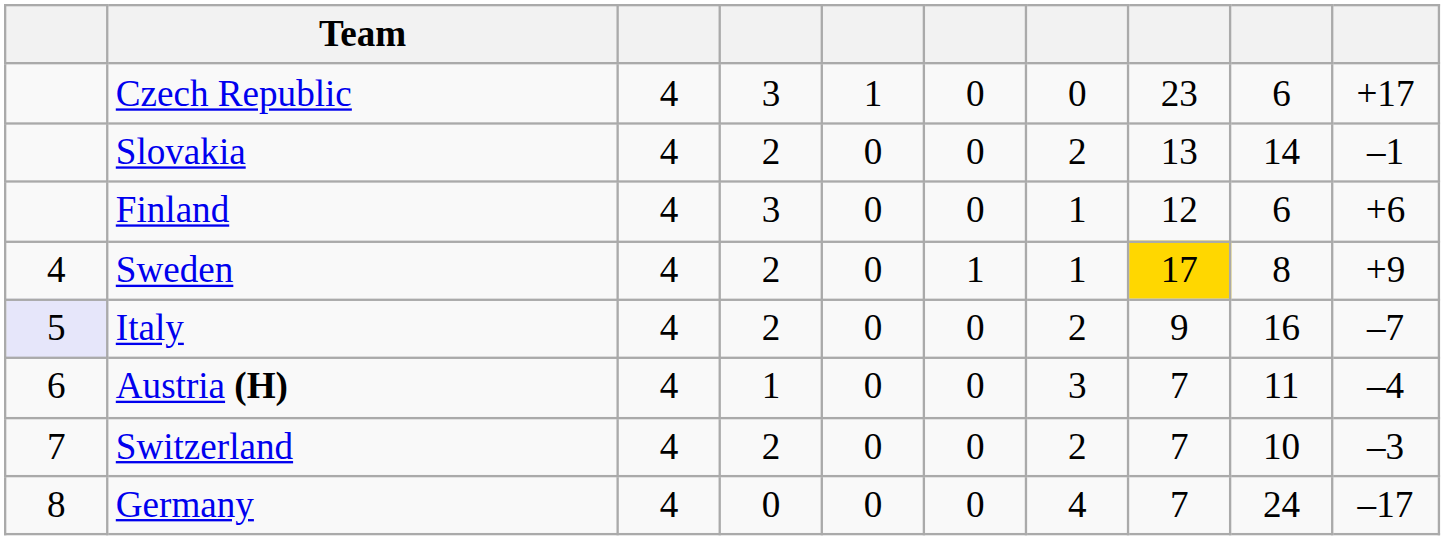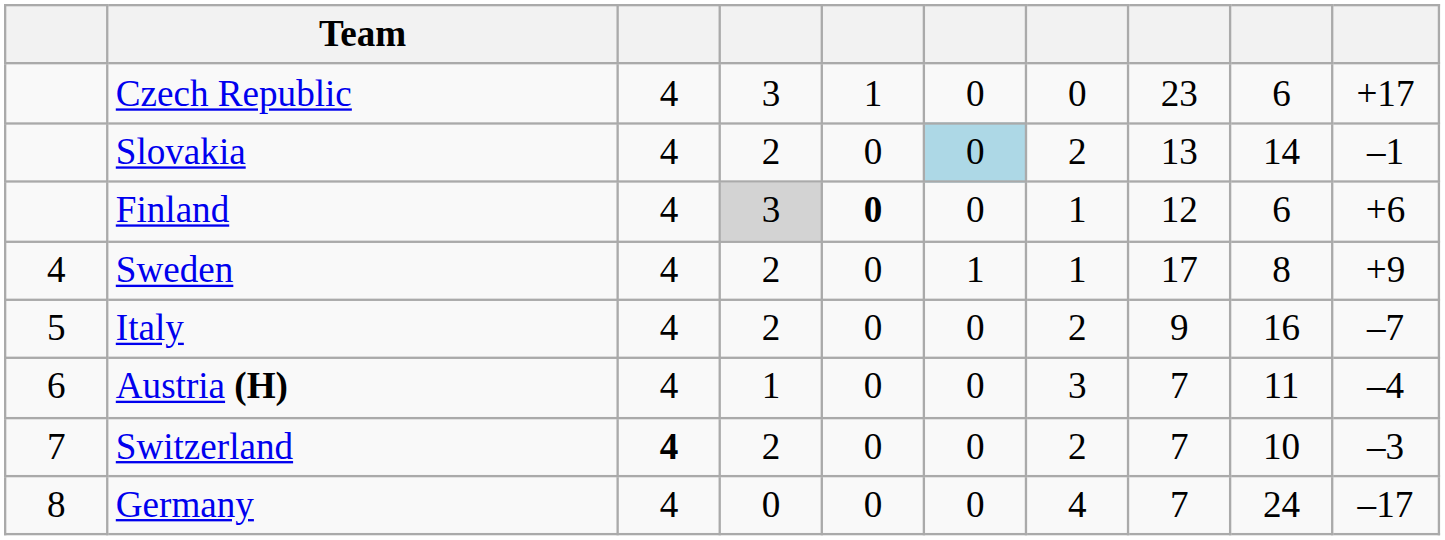(975, 151) no background -> (975, 151) lightblue background
(771, 210) no background -> (771, 210) lightgrey background
(873, 210) normal -> (873, 210) bold
(1179, 269) gold background -> (1179, 269) no background
(56, 328) lavender background -> (56, 328) no background
(669, 446) normal -> (669, 446) bold
